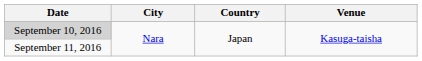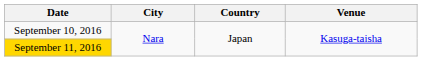(58, 30) lightgrey background -> (58, 30) no background
(58, 47) no background -> (58, 47) gold background
